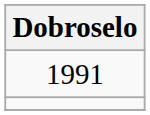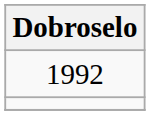(75, 73) 1991 -> (75, 73) 1992
